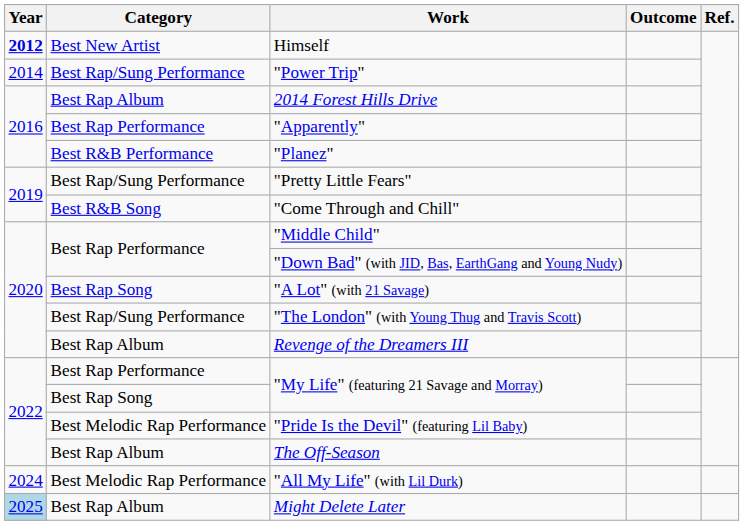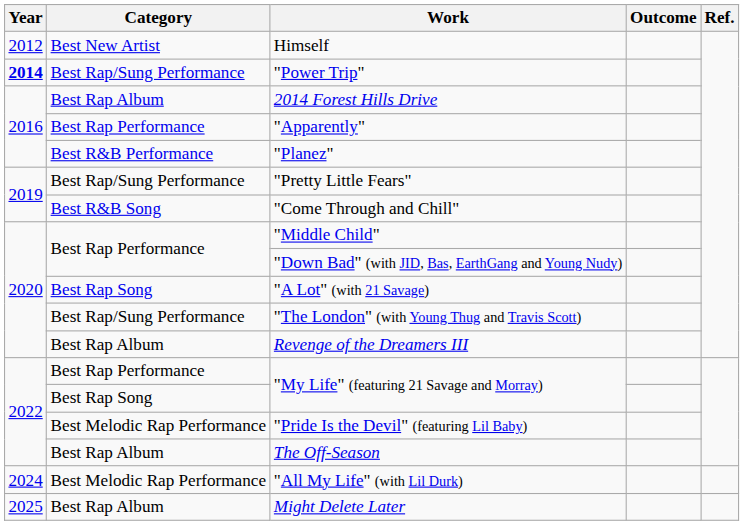(26, 45) bold -> (26, 45) normal
(26, 72) normal -> (26, 72) bold
(26, 506) lightblue background -> (26, 506) no background
